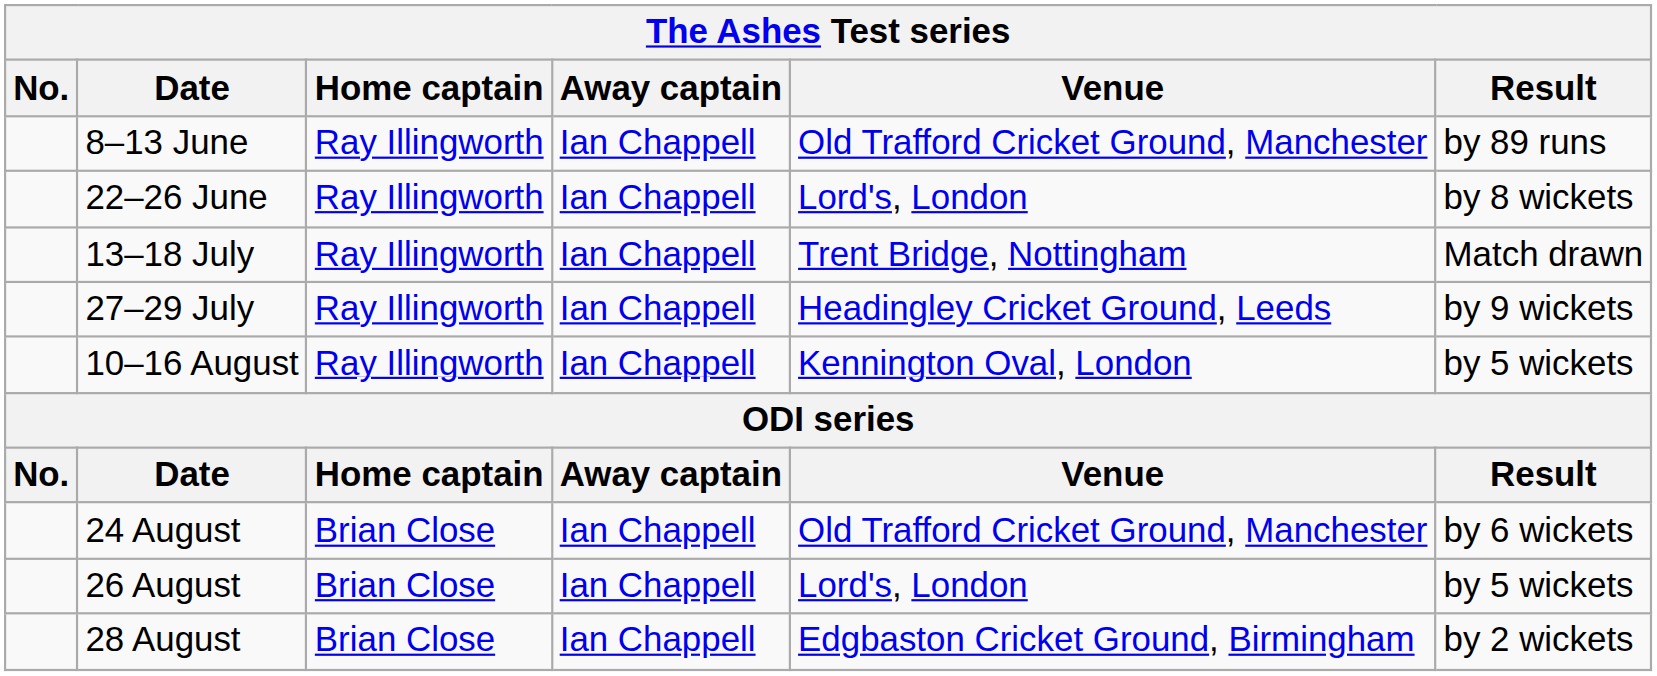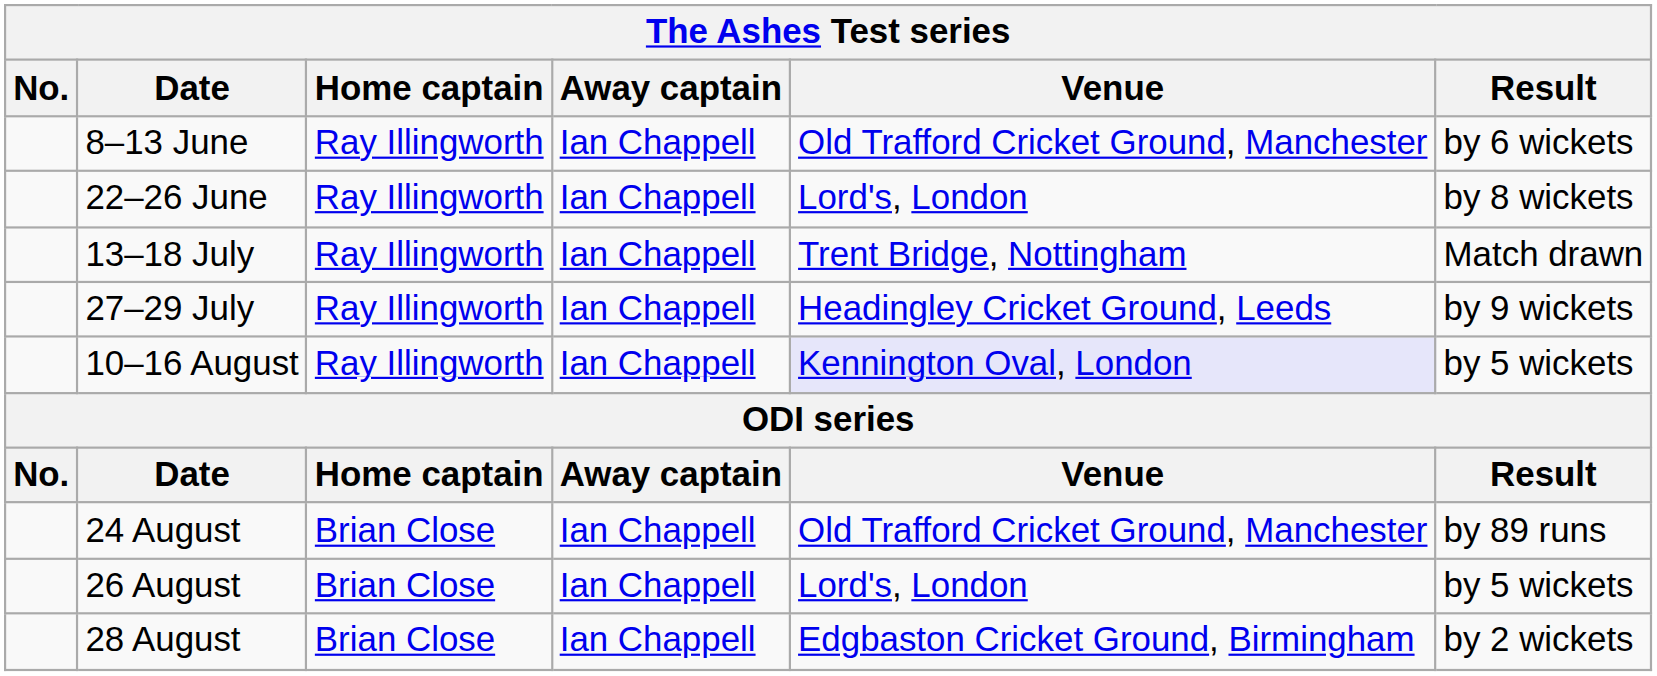(1525, 142) by 89 runs -> (1539, 142) by 6 wickets
(995, 364) no background -> (995, 364) lavender background
(1539, 530) by 6 wickets -> (1525, 530) by 89 runs
